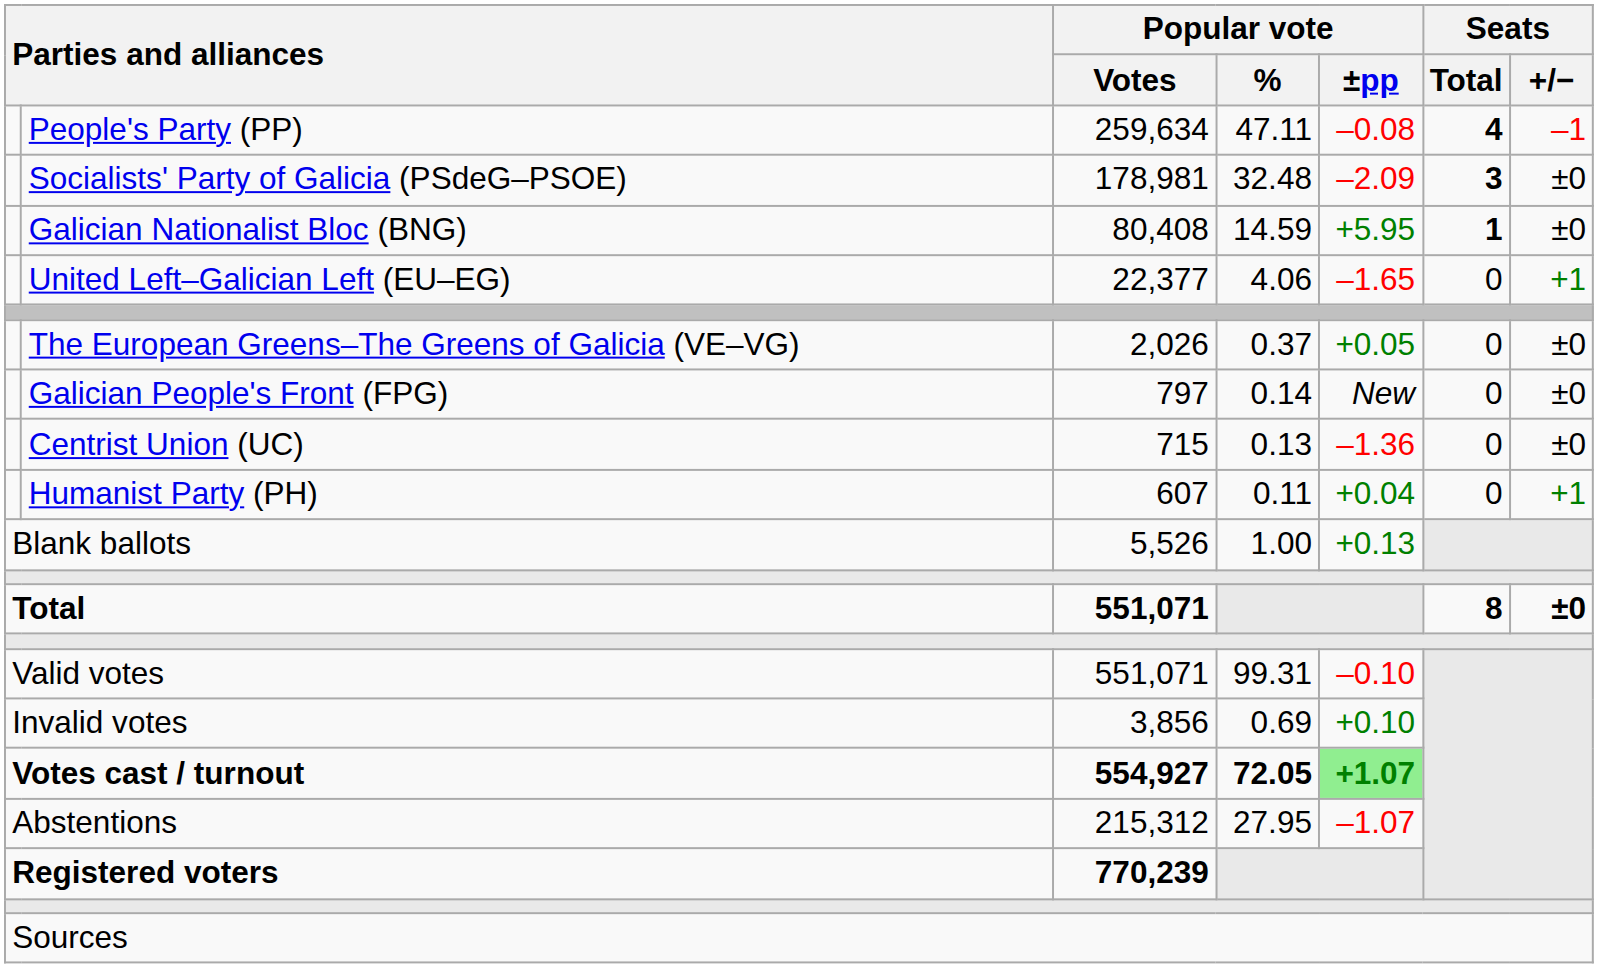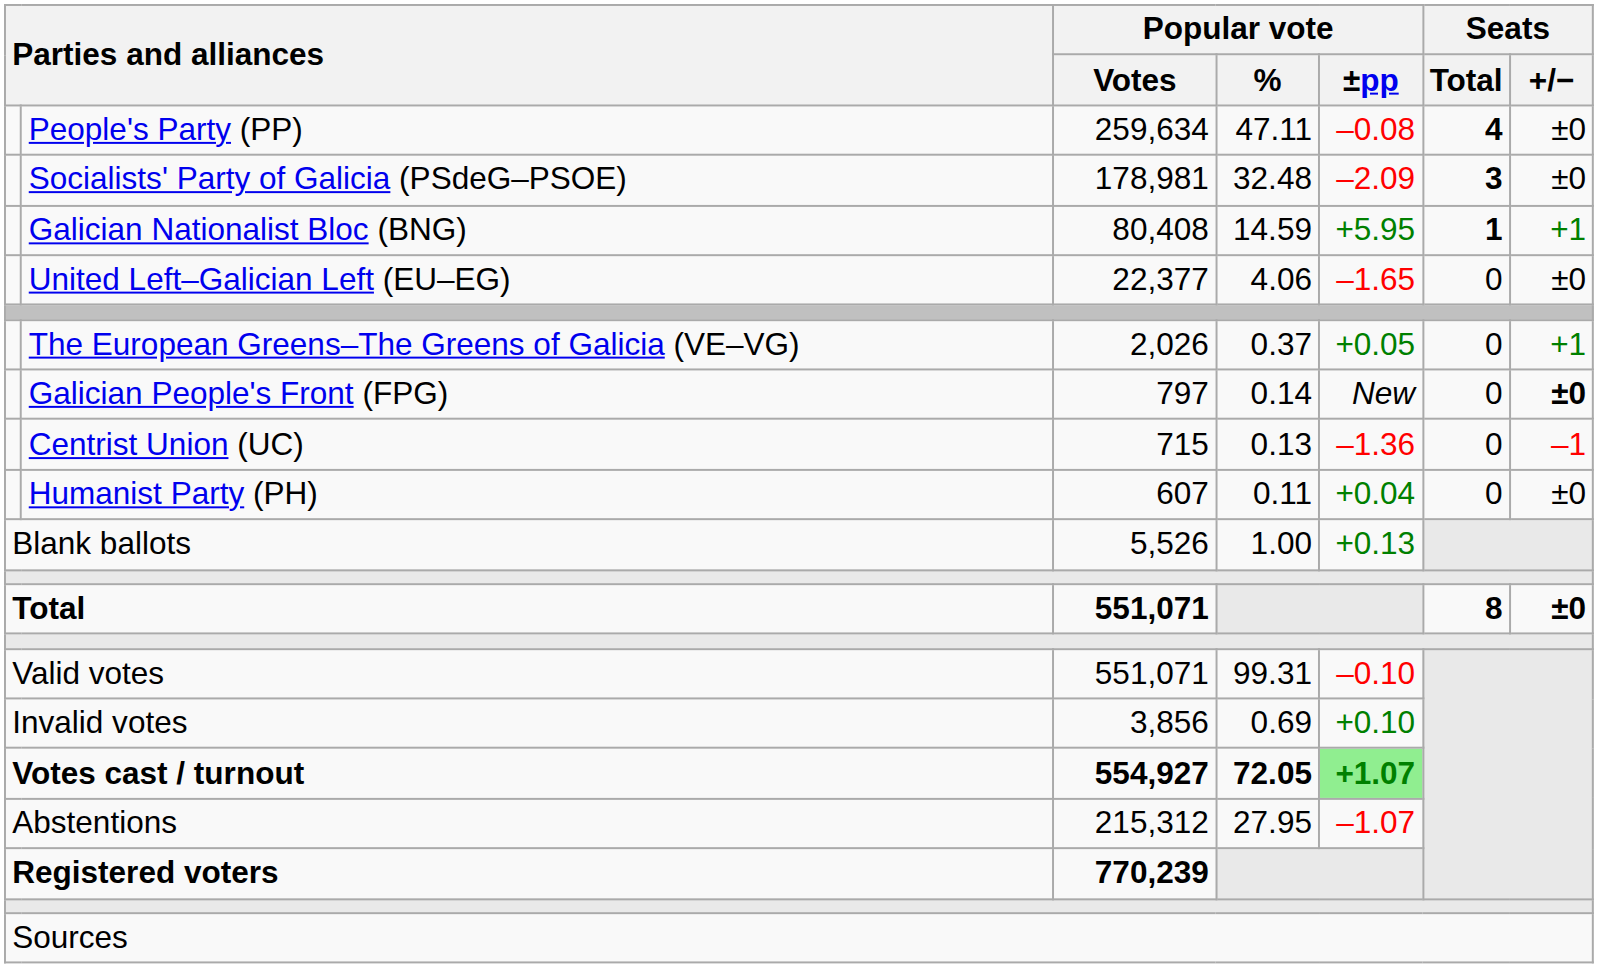(1569, 129) –1 -> (1569, 129) ±0
(1569, 229) ±0 -> (1568, 229) +1
(1568, 279) +1 -> (1569, 279) ±0
(1569, 343) ±0 -> (1568, 343) +1
(1569, 393) normal -> (1569, 393) bold
(1569, 443) ±0 -> (1569, 443) –1
(1568, 493) +1 -> (1569, 493) ±0
